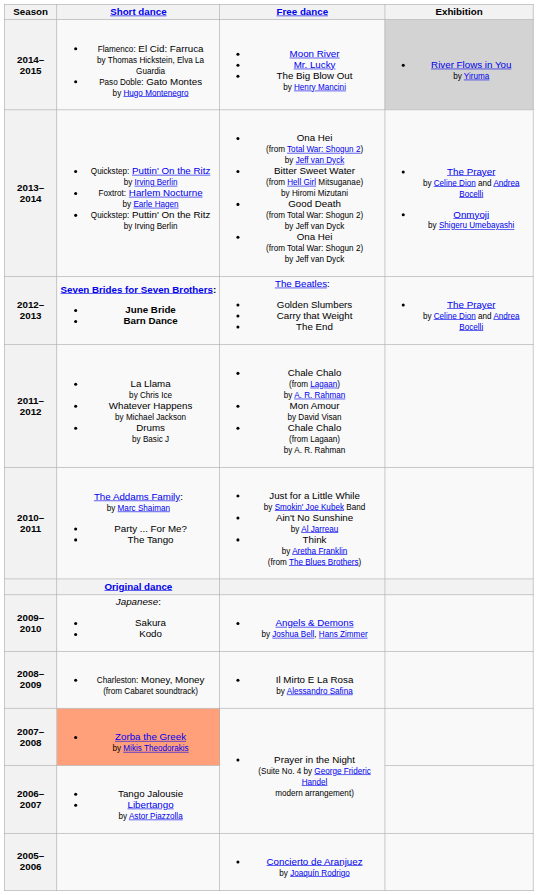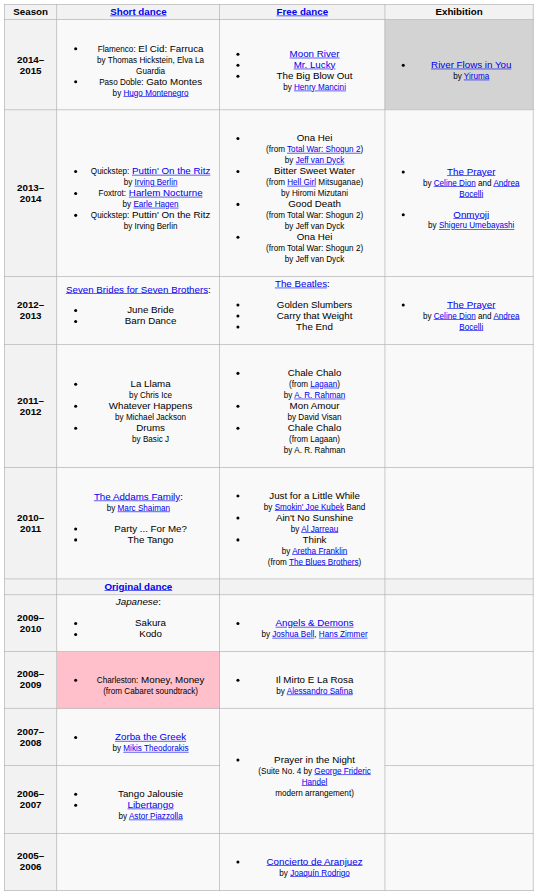(138, 306) bold -> (138, 306) normal
(138, 685) no background -> (138, 685) pink background
(138, 742) lightsalmon background -> (138, 742) no background
